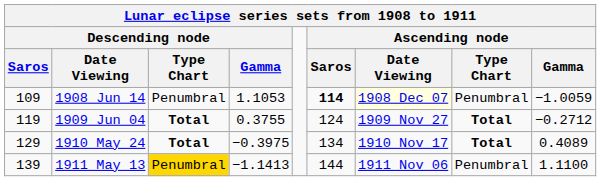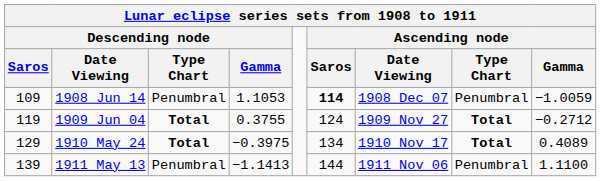(403, 98) lightyellow background -> (403, 98) no background
(189, 165) gold background -> (189, 165) no background
